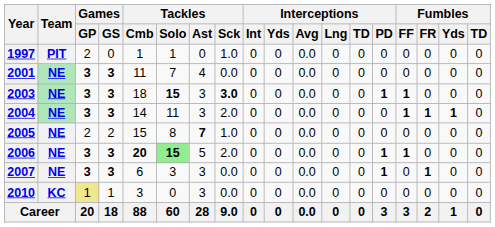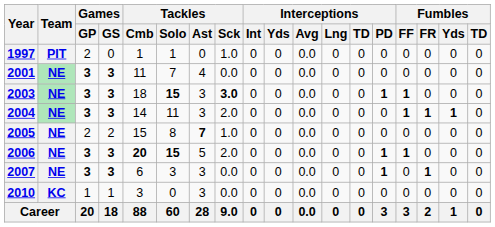(173, 152) lightgreen background -> (173, 152) no background
(87, 192) khaki background -> (87, 192) no background
